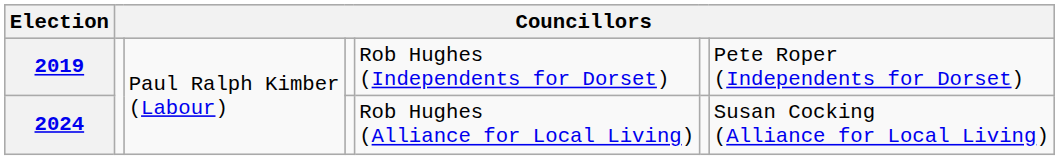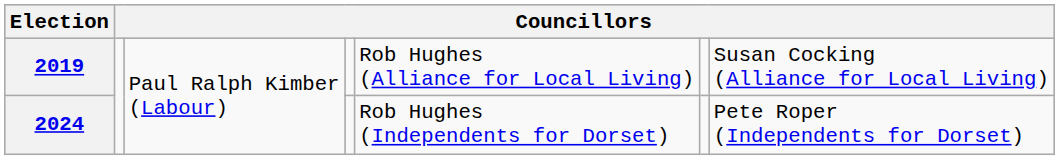(514, 67) Rob Hughes (Independents for Dorset) -> (527, 67) Rob Hughes (Alliance for Local Living)
(869, 67) Pete Roper (Independents for Dorset) -> (881, 67) Susan Cocking (Alliance for Local Living)
(527, 125) Rob Hughes (Alliance for Local Living) -> (514, 125) Rob Hughes (Independents for Dorset)
(881, 125) Susan Cocking (Alliance for Local Living) -> (869, 125) Pete Roper (Independents for Dorset)
